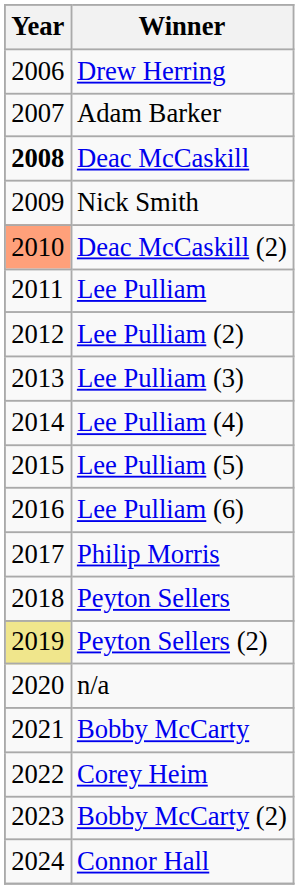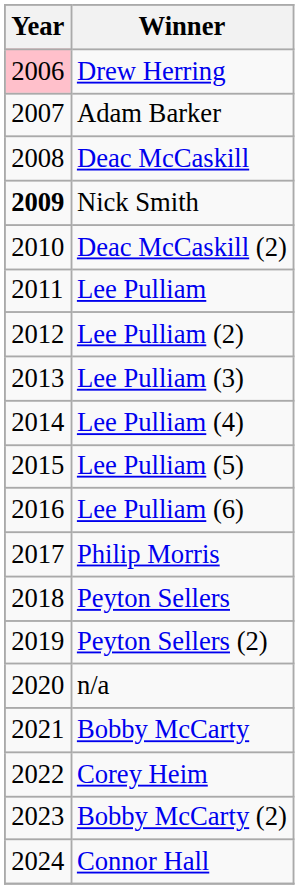(38, 70) no background -> (38, 70) pink background
(38, 158) bold -> (38, 158) normal
(38, 202) normal -> (38, 202) bold
(38, 246) lightsalmon background -> (38, 246) no background
(38, 641) khaki background -> (38, 641) no background
